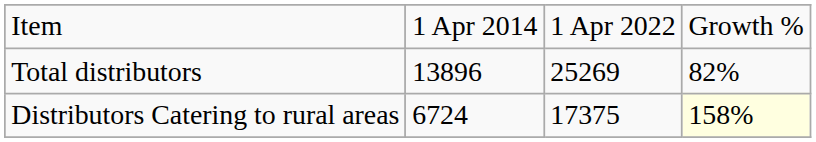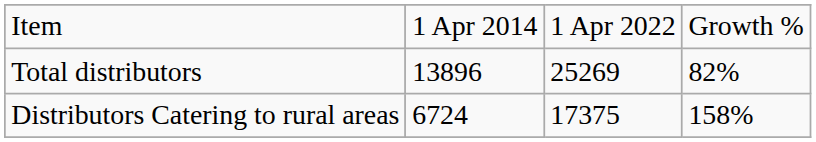(721, 114) lightyellow background -> (721, 114) no background
